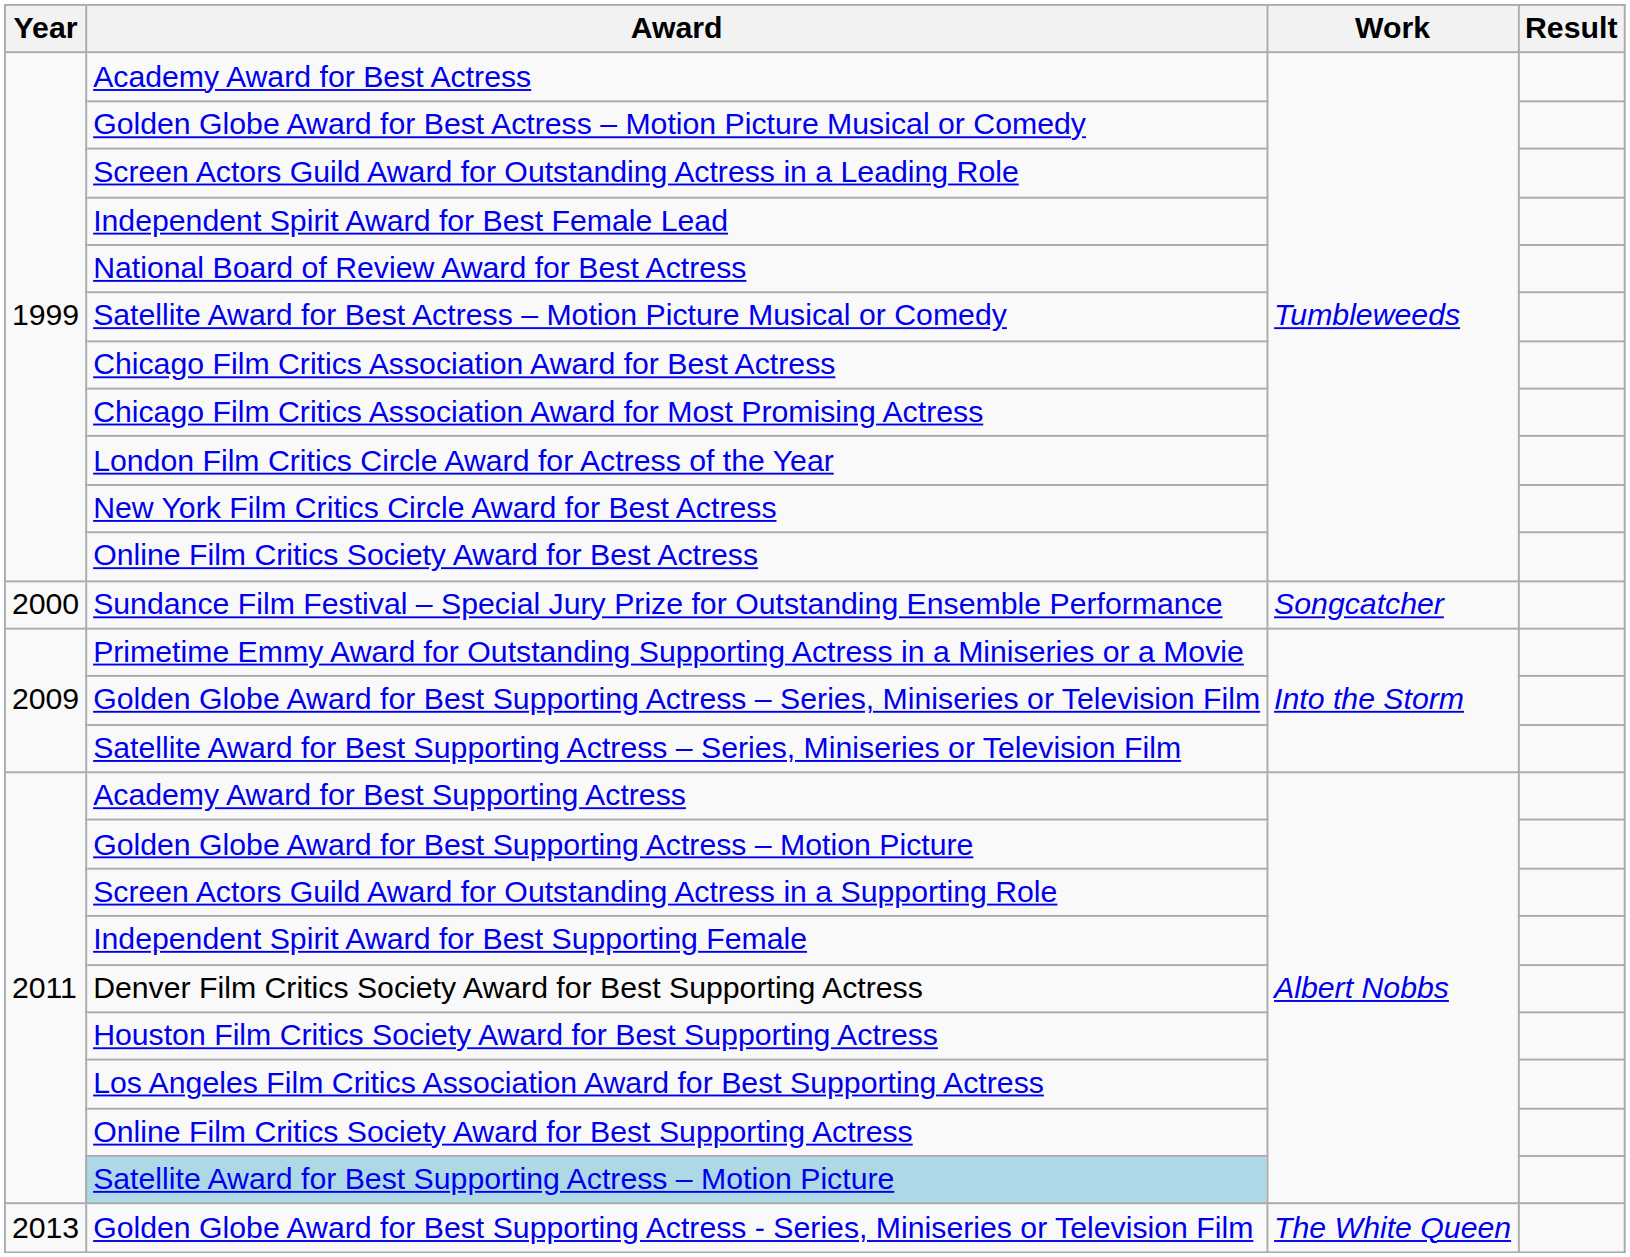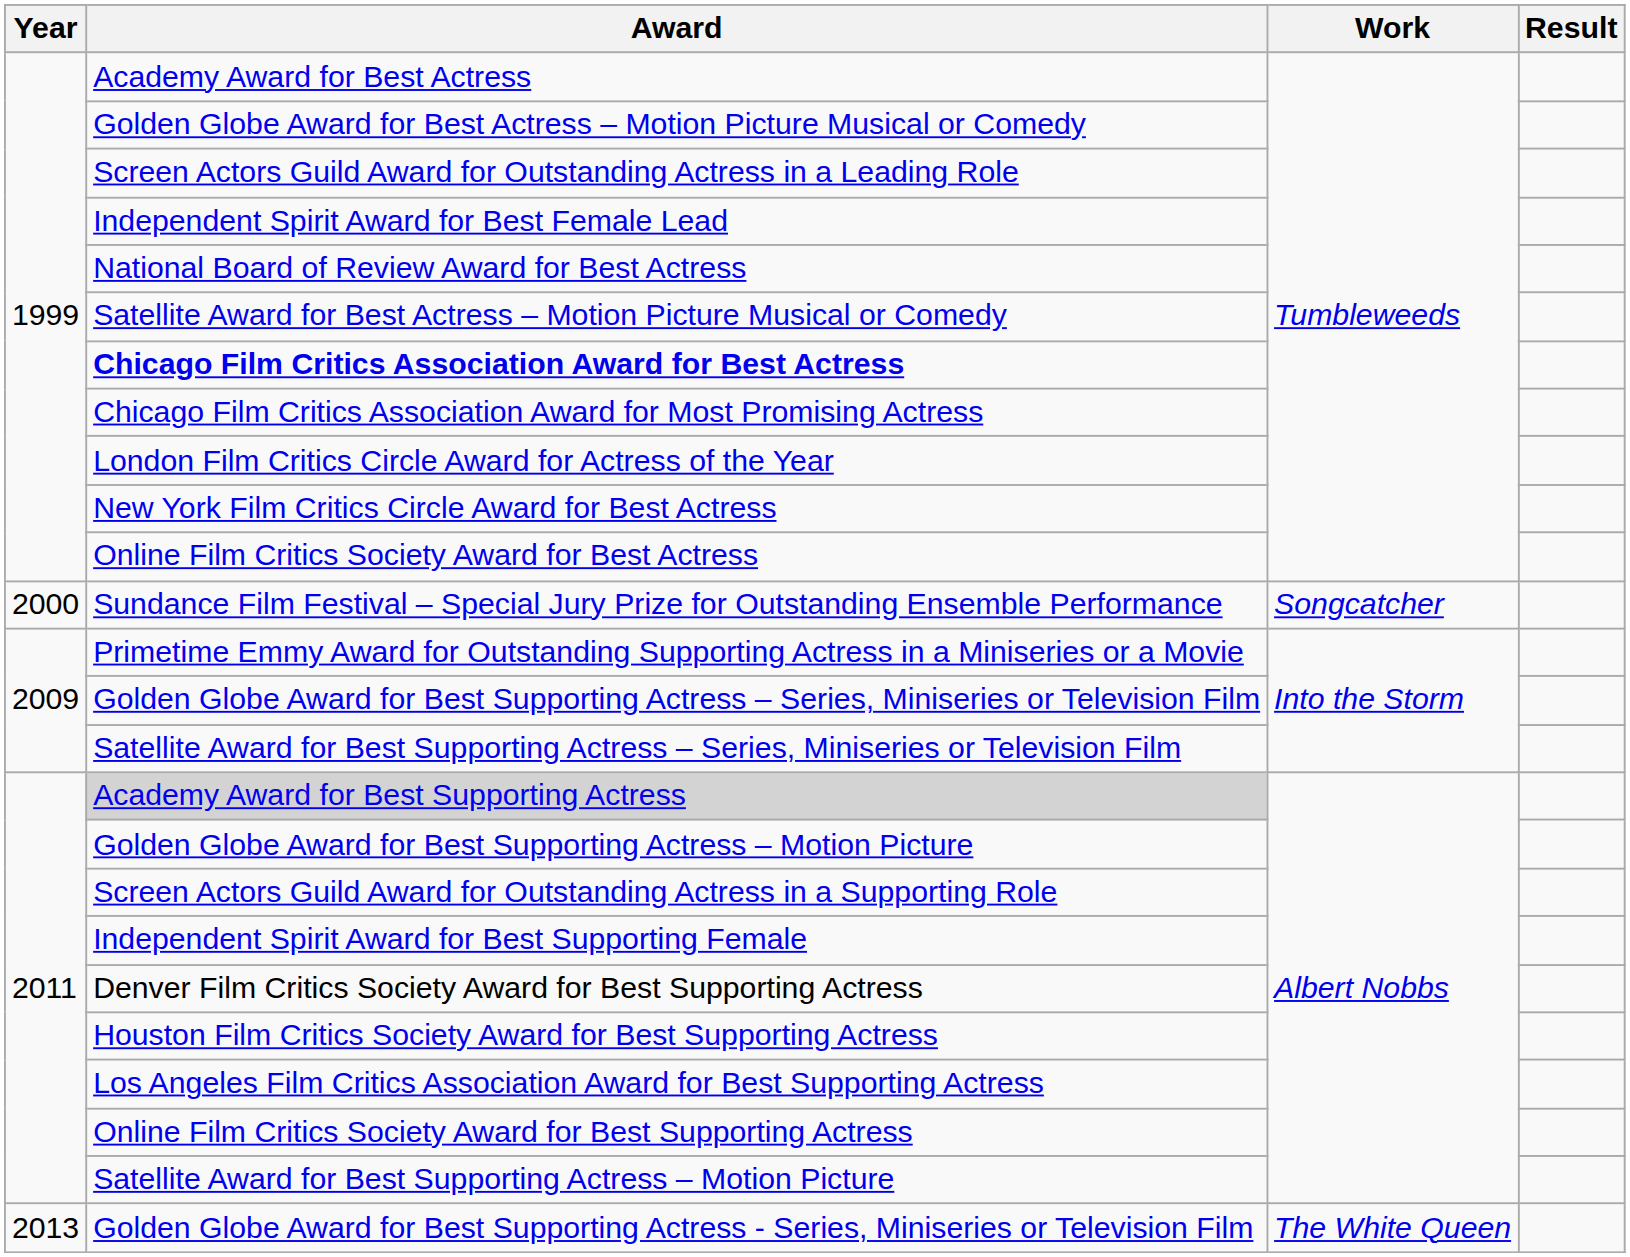(464, 364) normal -> (499, 364) bold
(390, 795) no background -> (390, 795) lightgrey background
(494, 1179) lightblue background -> (494, 1179) no background
